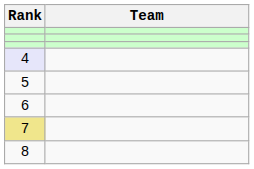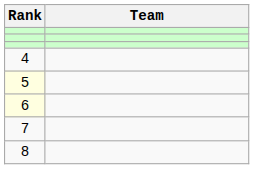(25, 59) lavender background -> (25, 59) no background
(25, 83) no background -> (25, 83) lightyellow background
(25, 106) no background -> (25, 106) lightyellow background
(25, 129) khaki background -> (25, 129) no background
